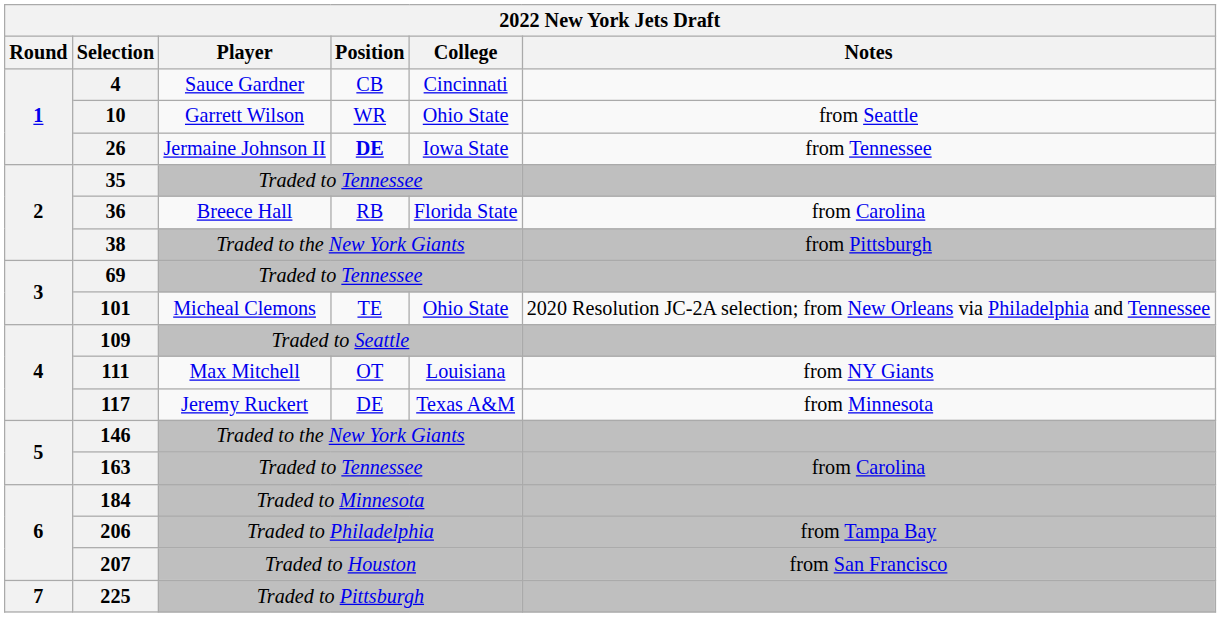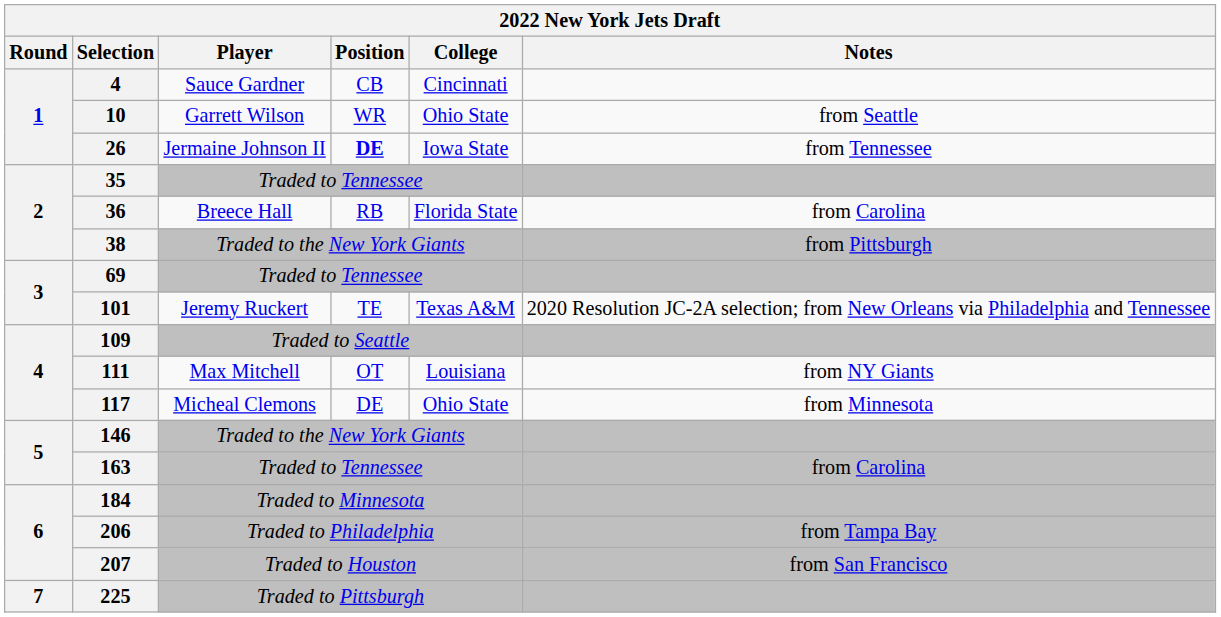(245, 308) Micheal Clemons -> (245, 308) Jeremy Ruckert
(466, 308) Ohio State -> (466, 308) Texas A&M
(245, 404) Jeremy Ruckert -> (245, 404) Micheal Clemons
(466, 404) Texas A&M -> (466, 404) Ohio State
